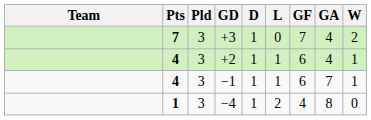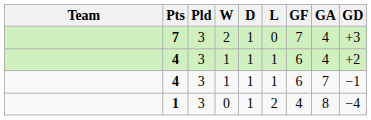columns swapped: (354, 15) <-> (228, 15)
